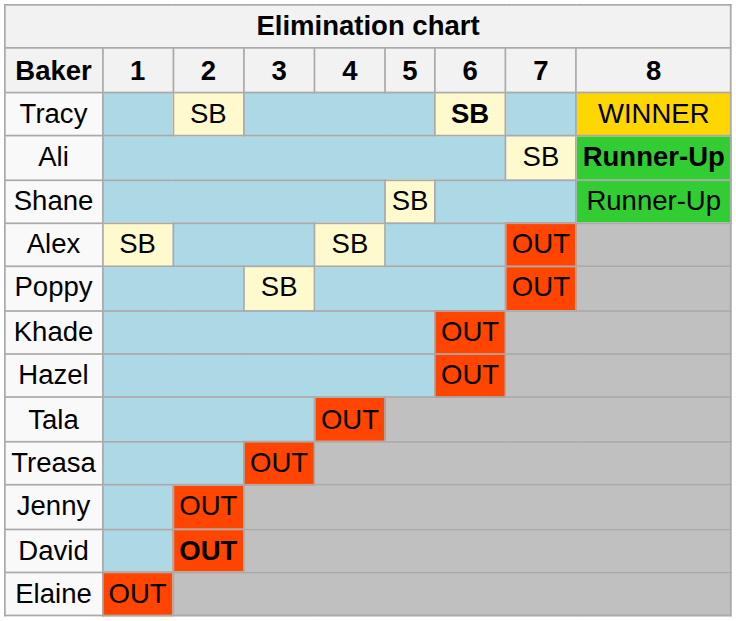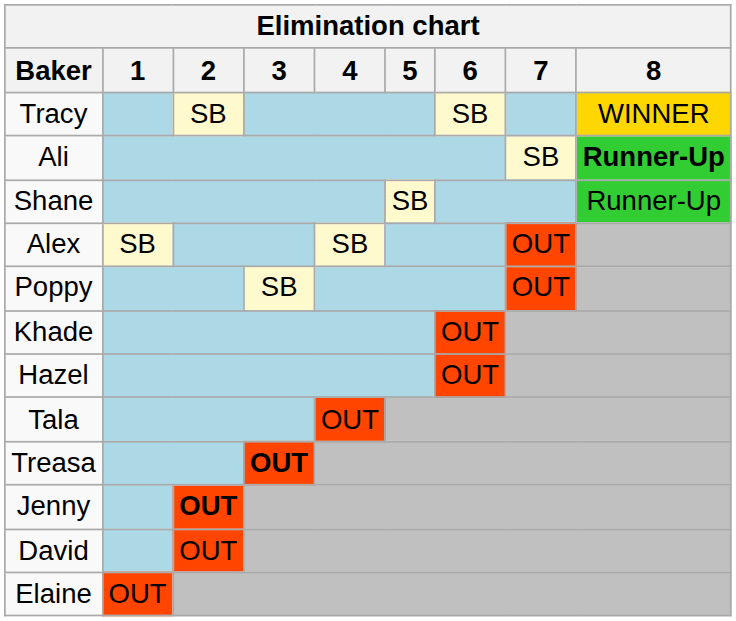(470, 113) bold -> (470, 113) normal
(279, 462) normal -> (279, 462) bold
(208, 506) normal -> (208, 506) bold
(208, 550) bold -> (208, 550) normal
